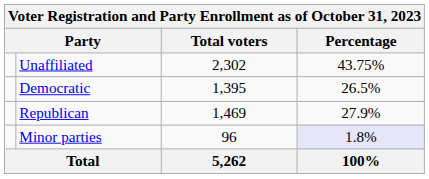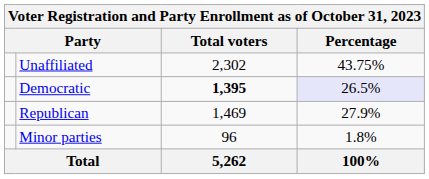(229, 88) normal -> (229, 88) bold
(361, 88) no background -> (361, 88) lavender background
(361, 137) lavender background -> (361, 137) no background
